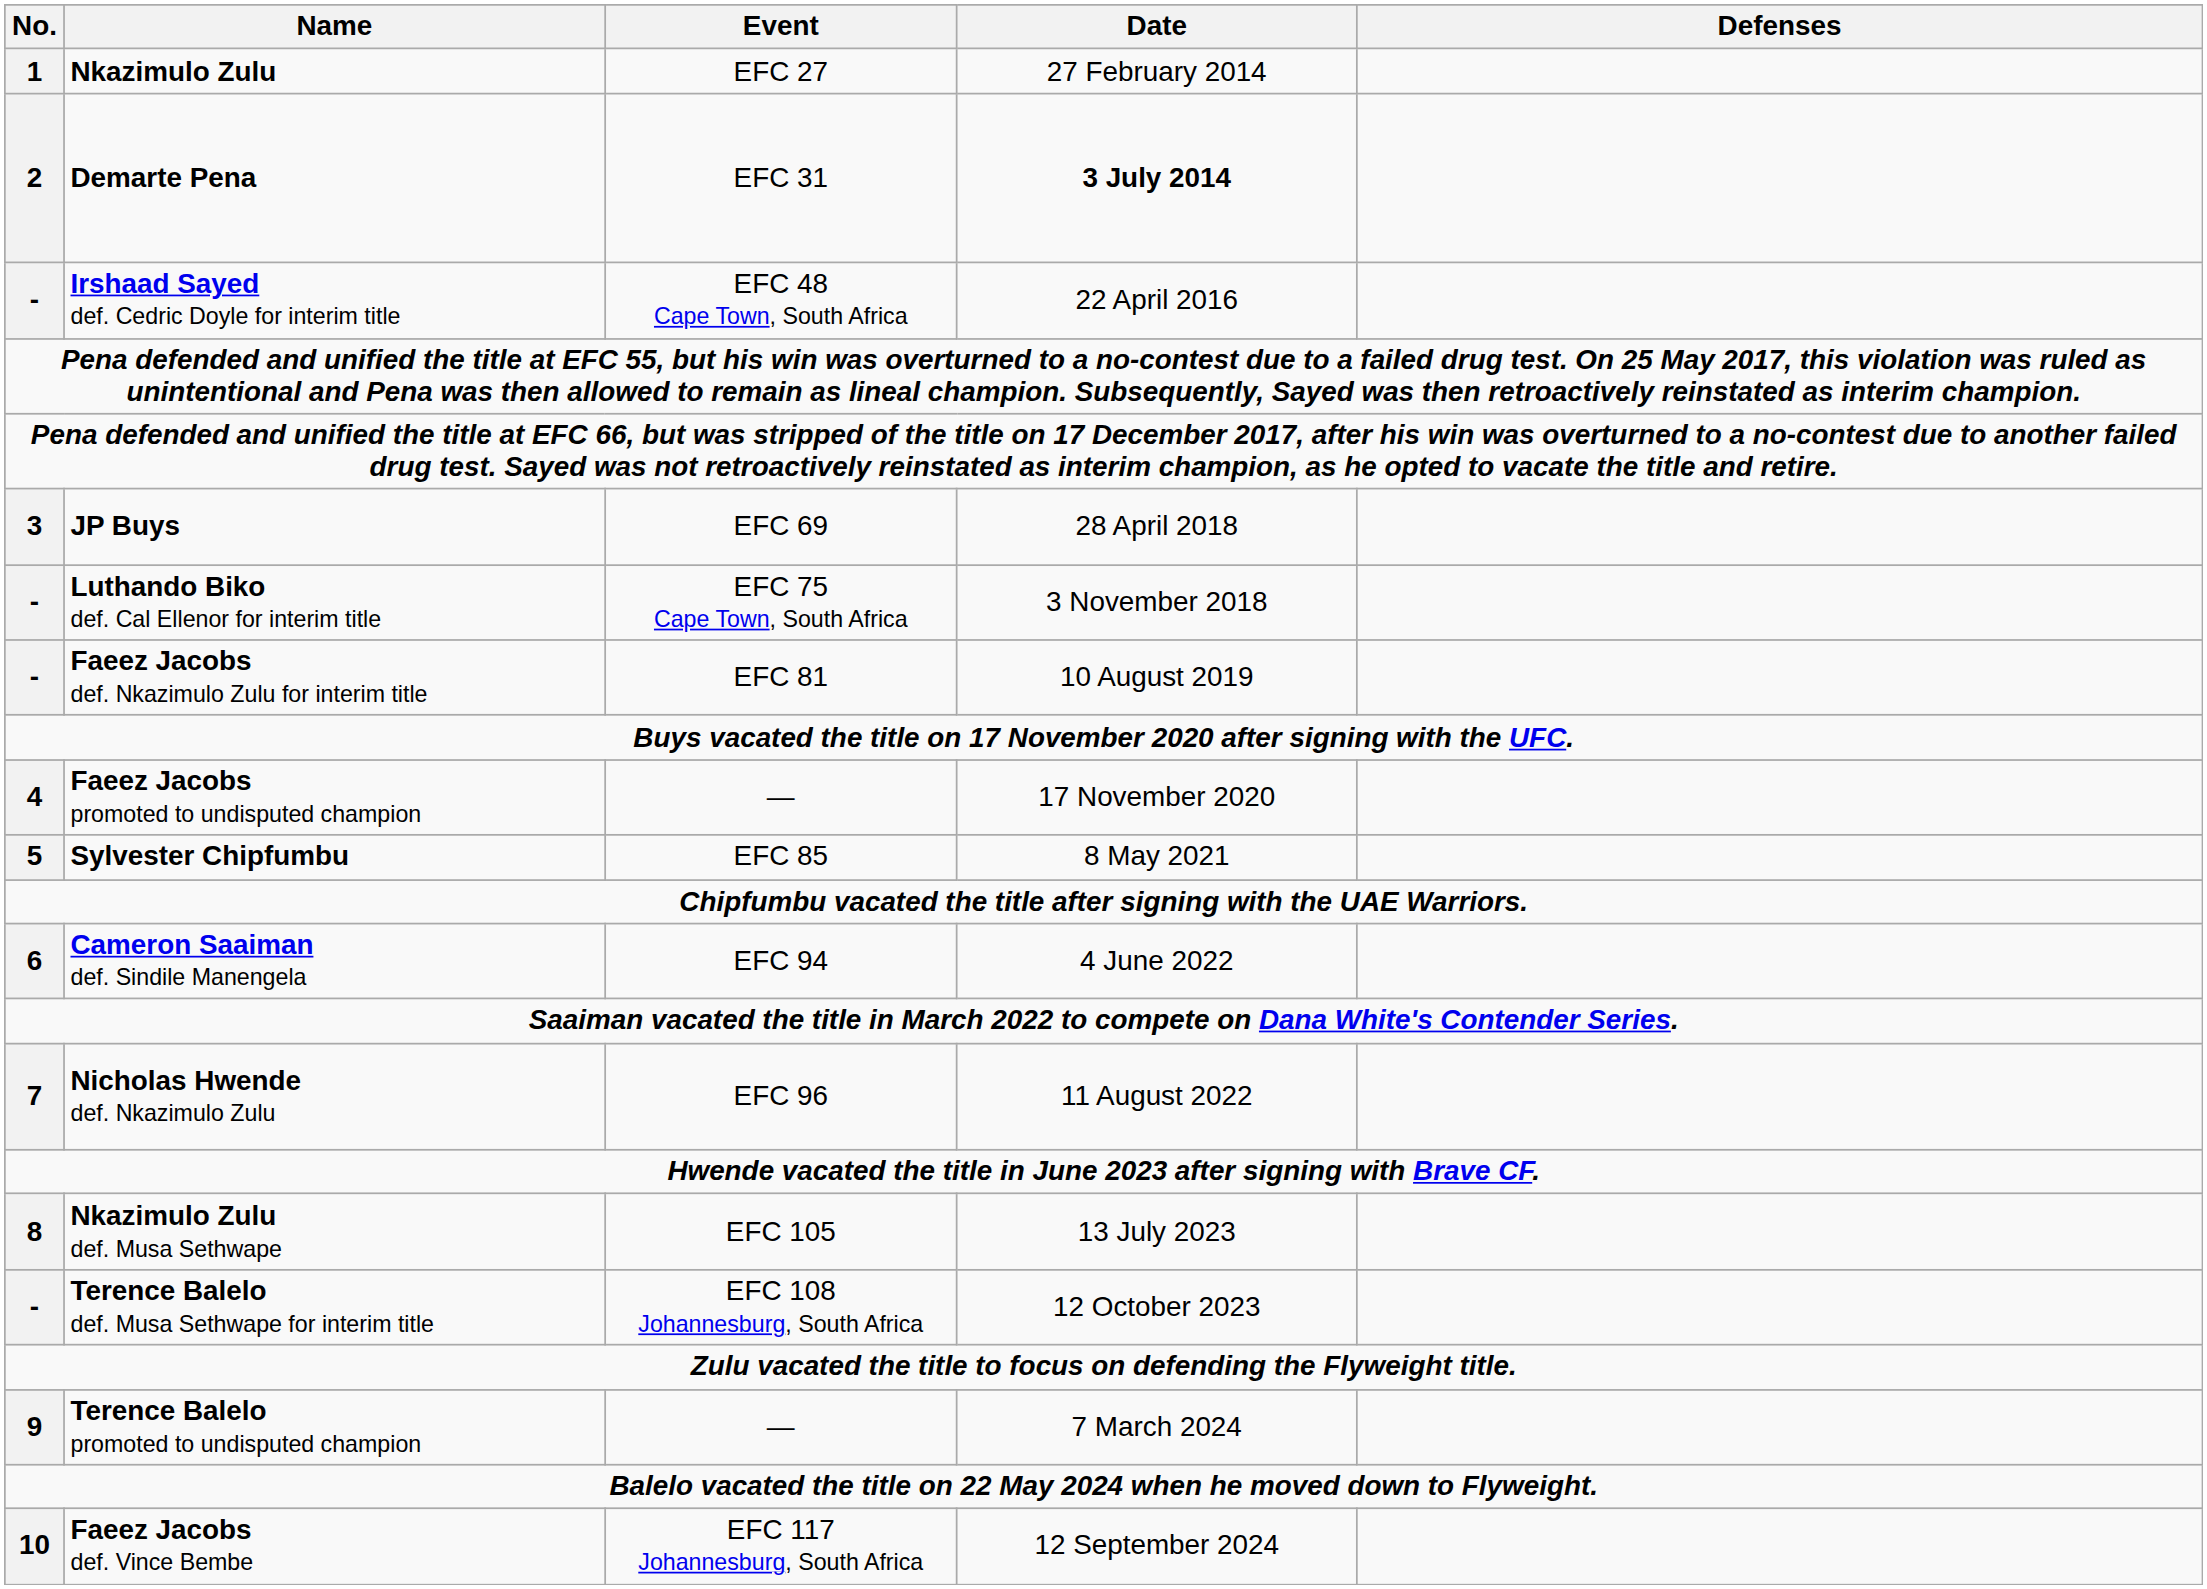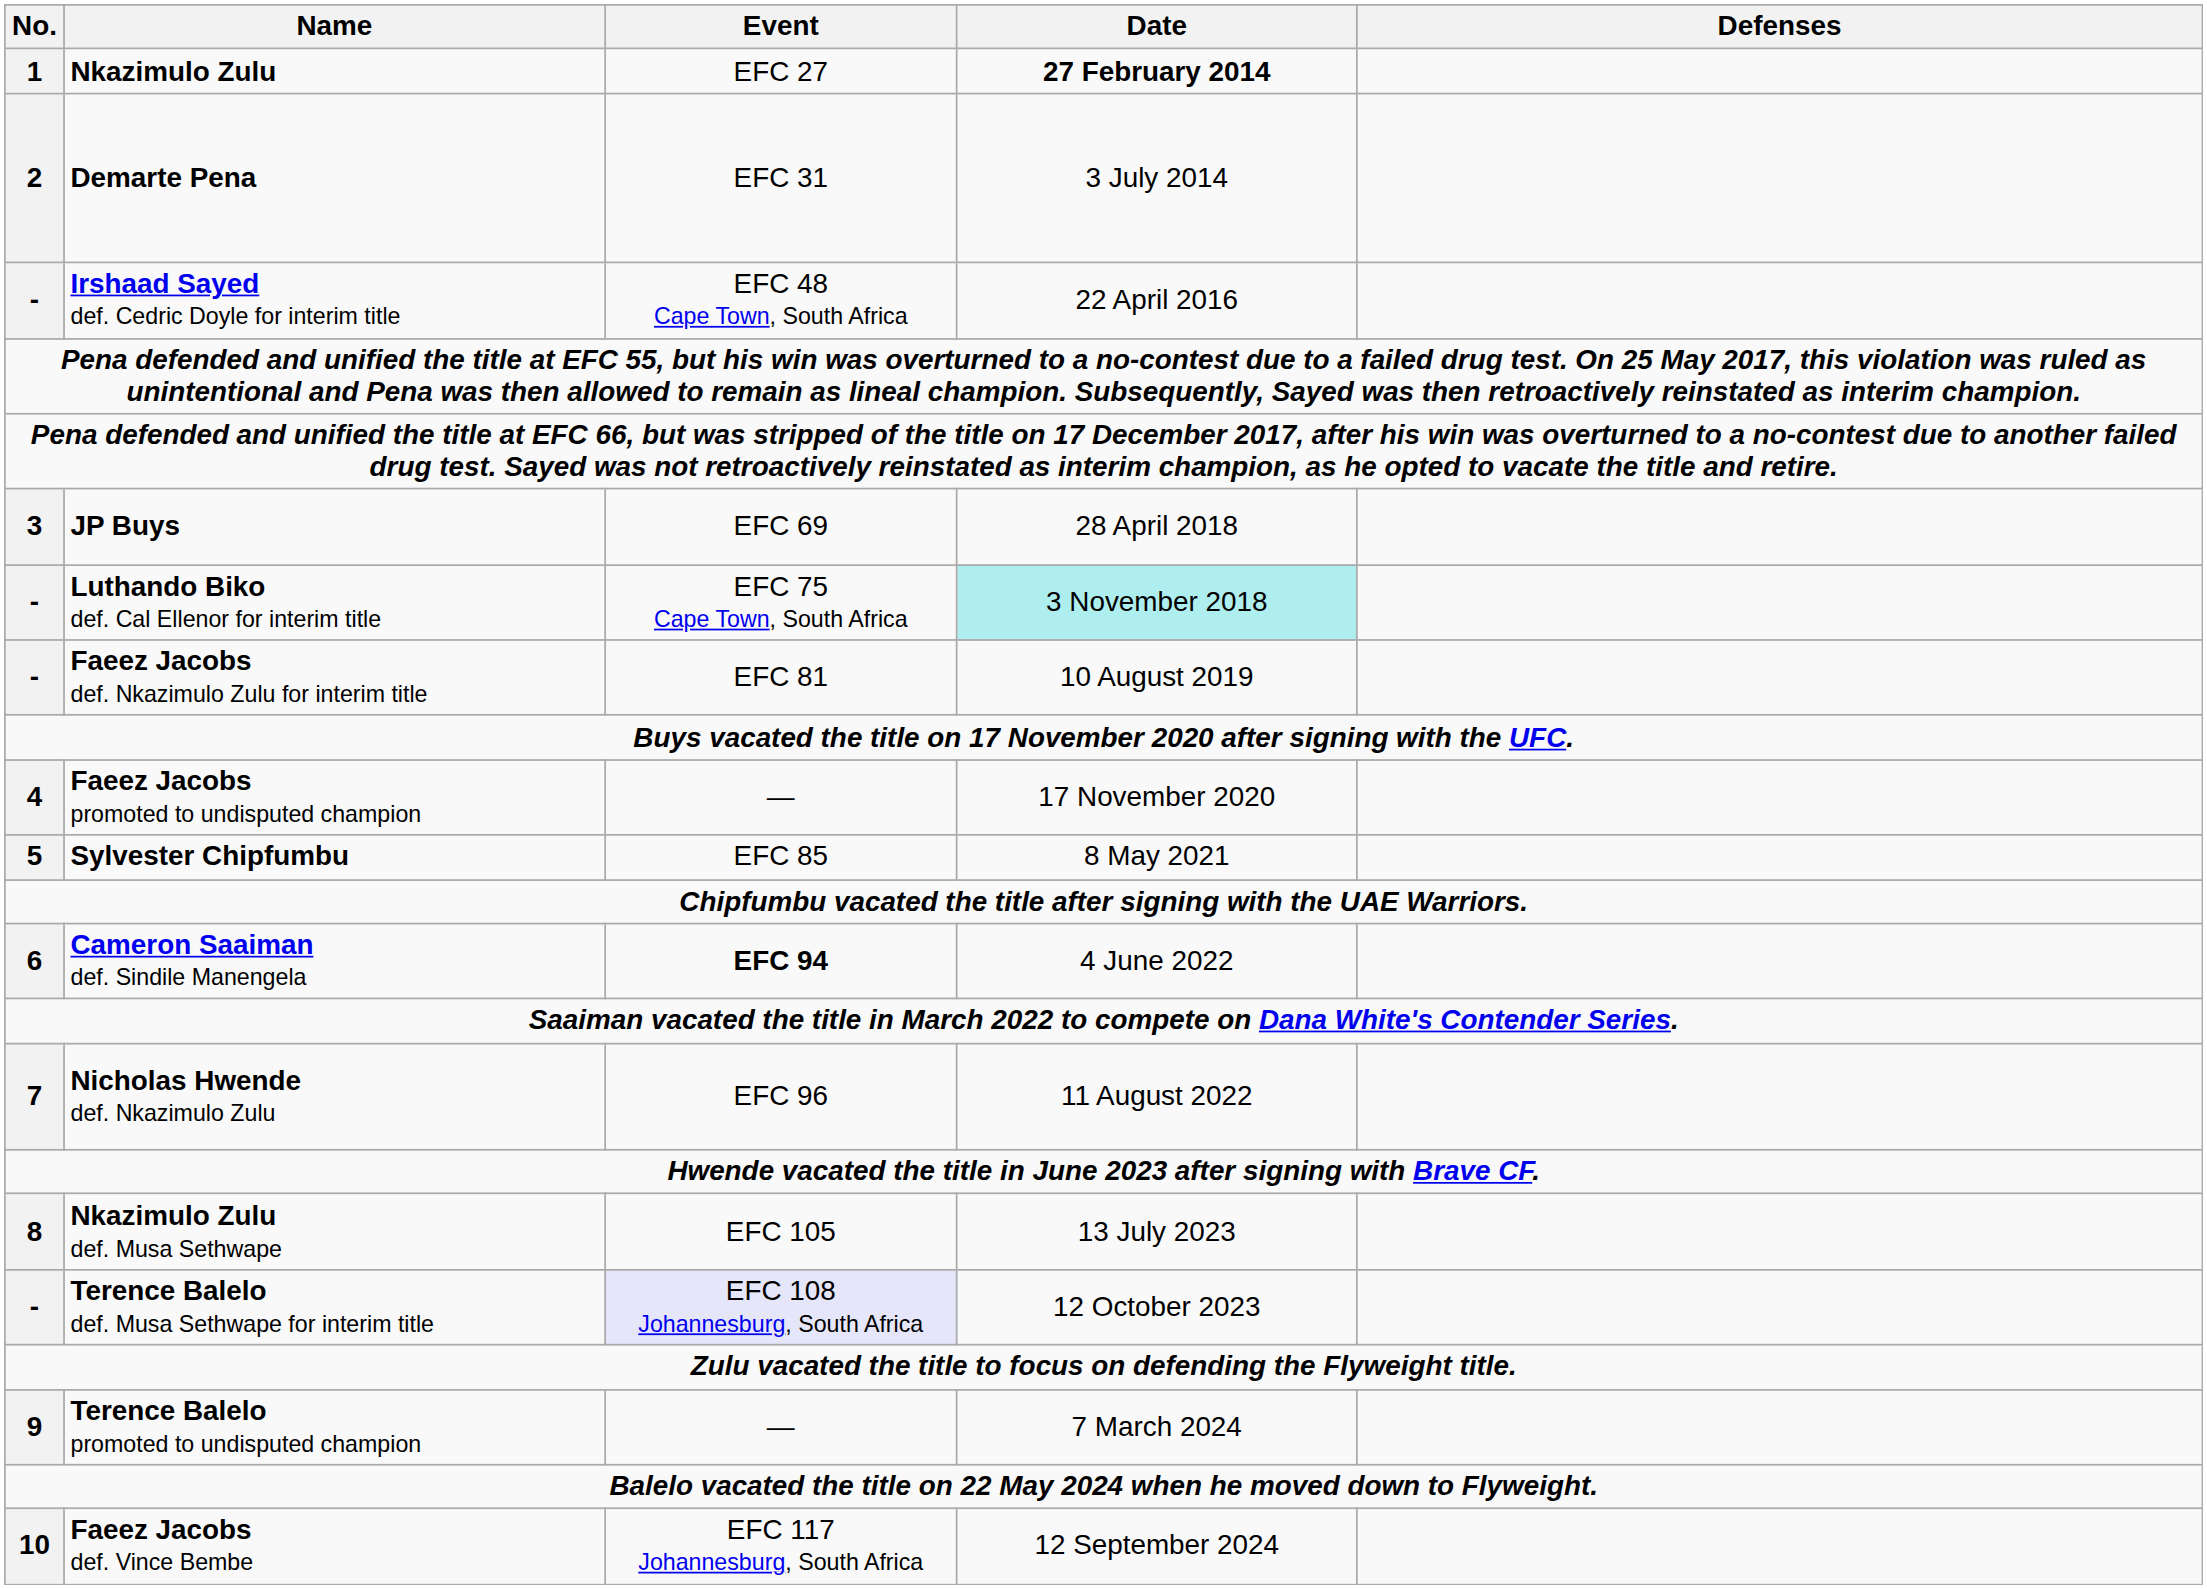(1157, 70) normal -> (1157, 70) bold
(1157, 177) bold -> (1157, 177) normal
(1157, 601) no background -> (1157, 601) paleturquoise background
(781, 960) normal -> (781, 960) bold
(781, 1306) no background -> (781, 1306) lavender background
